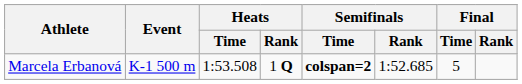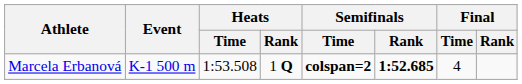(406, 67) normal -> (406, 67) bold
(456, 67) 5 -> (457, 67) 4
